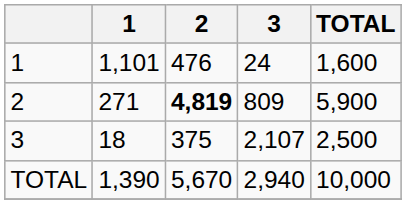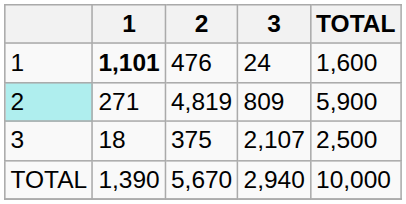(129, 62) normal -> (129, 62) bold
(17, 101) no background -> (17, 101) paleturquoise background
(202, 101) bold -> (202, 101) normal
